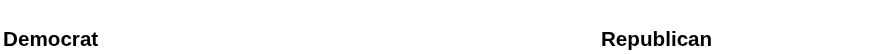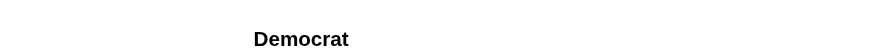- column: (657, 11)
